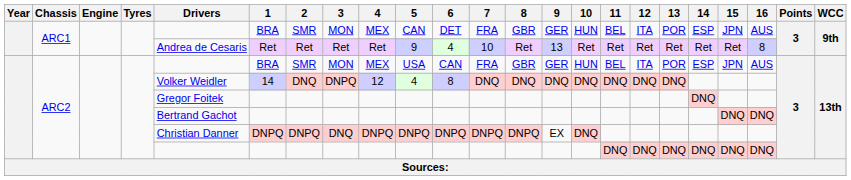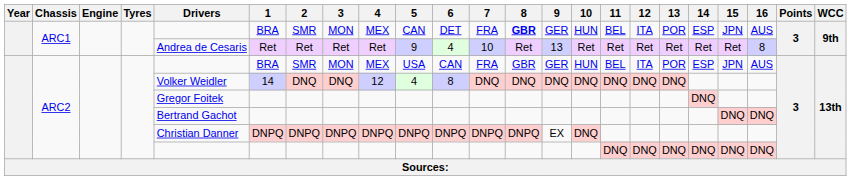(524, 30) normal -> (524, 30) bold
(341, 81) DNPQ -> (341, 81) DNQ
(341, 133) DNQ -> (341, 133) DNPQ
